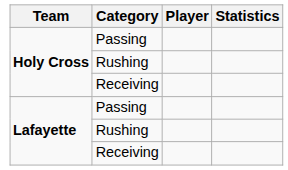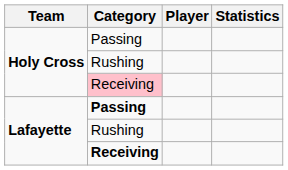(127, 84) no background -> (122, 84) pink background
(121, 107) normal -> (118, 107) bold
(127, 153) normal -> (125, 153) bold
